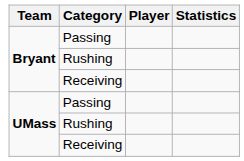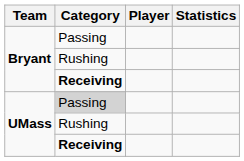(93, 80) normal -> (90, 80) bold
(87, 102) no background -> (82, 102) lightgrey background
(93, 145) normal -> (90, 145) bold
